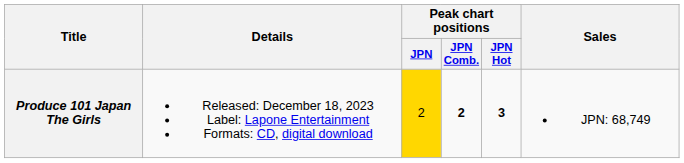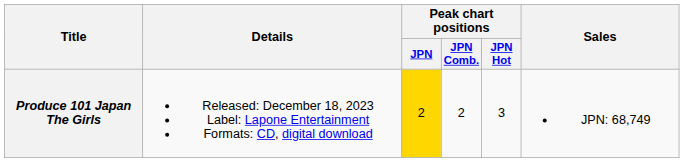(461, 113) bold -> (461, 113) normal
(501, 113) bold -> (501, 113) normal
